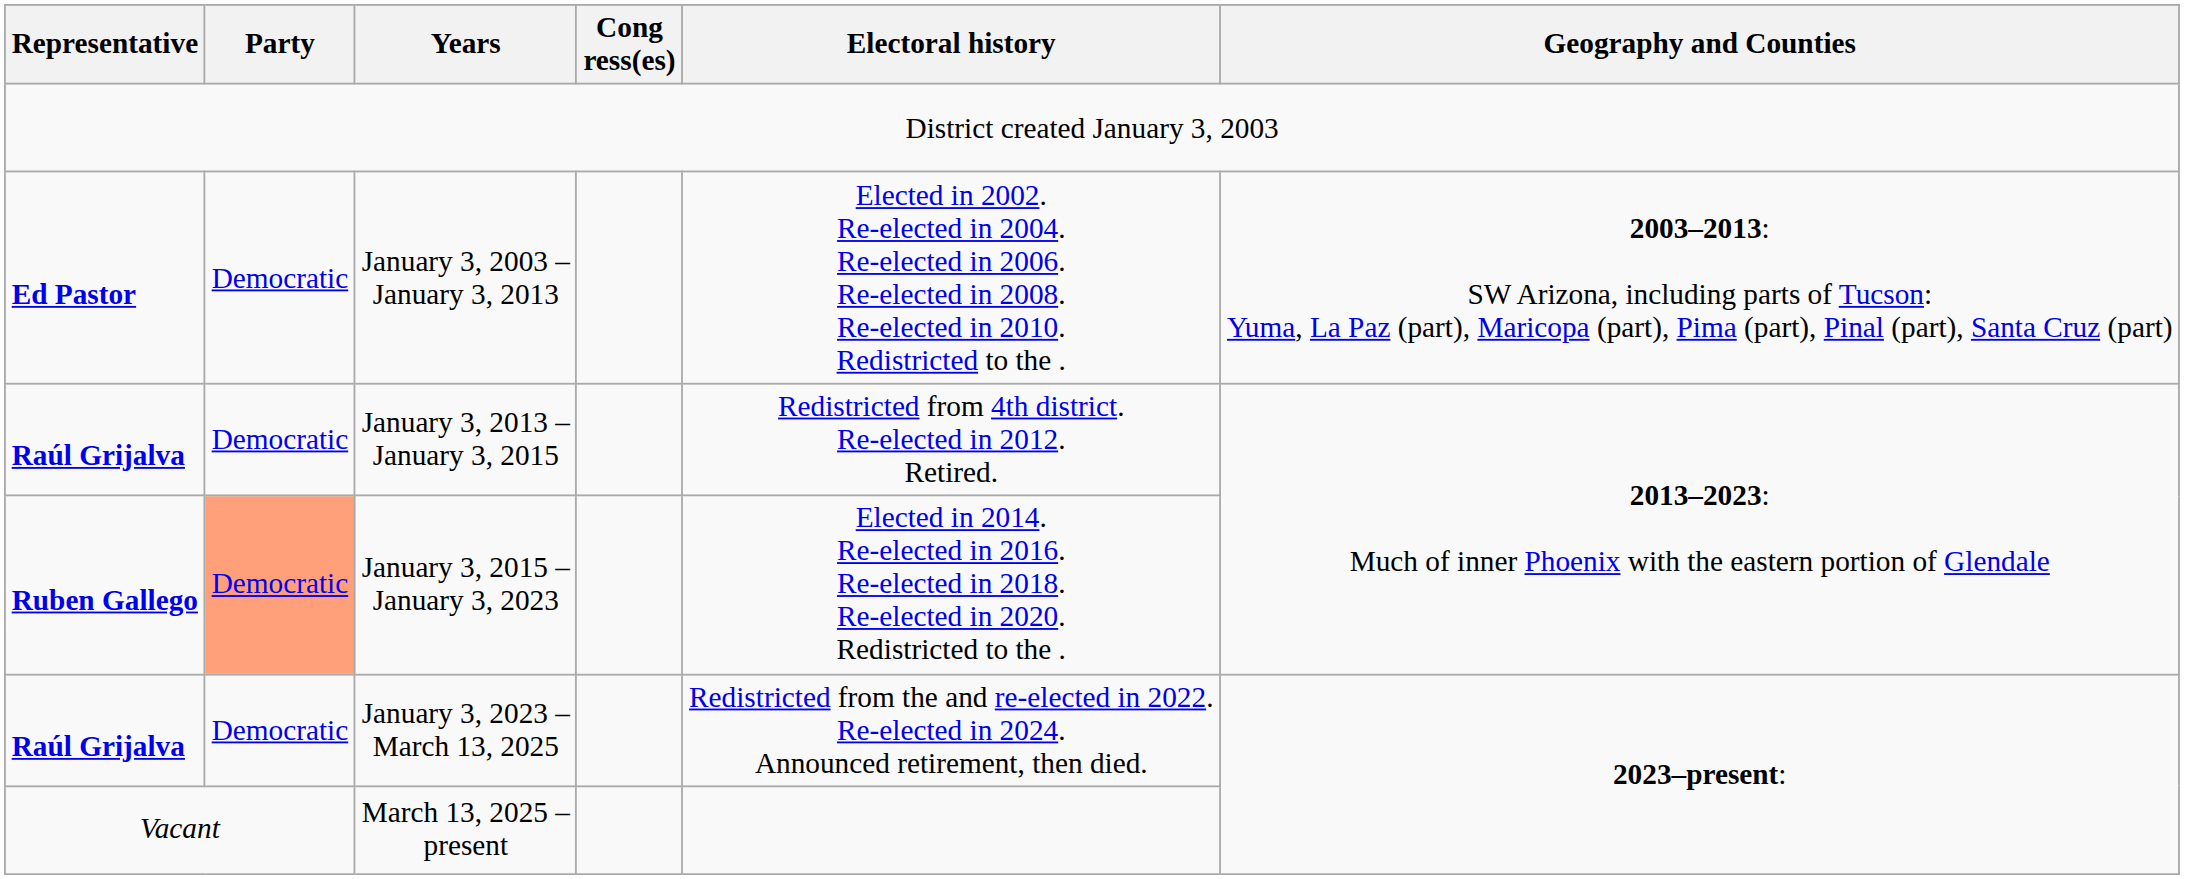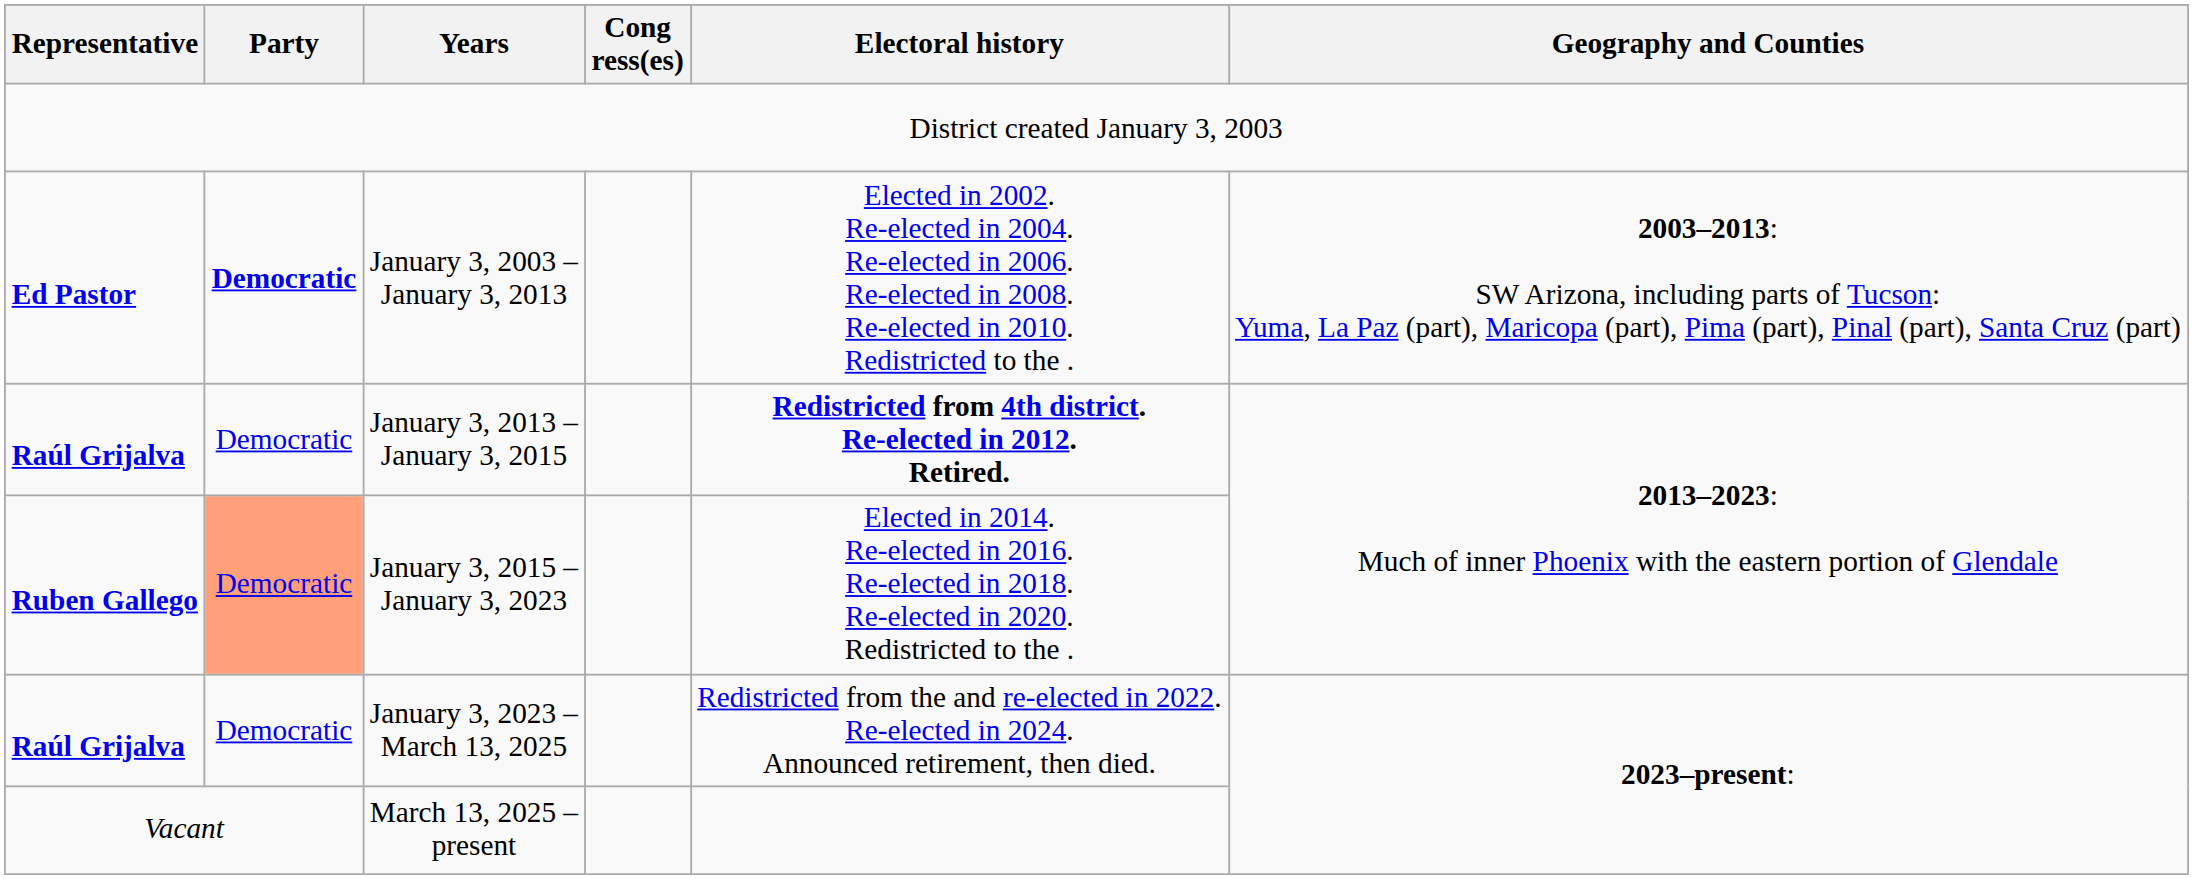(280, 277) normal -> (284, 277) bold
(951, 439) normal -> (959, 439) bold
